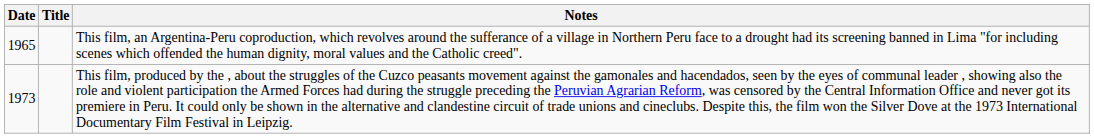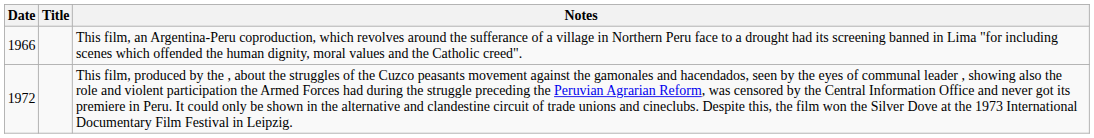(22, 45) 1965 -> (22, 45) 1966
(22, 98) 1973 -> (22, 98) 1972
